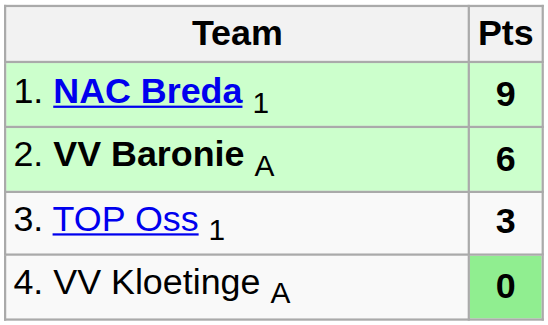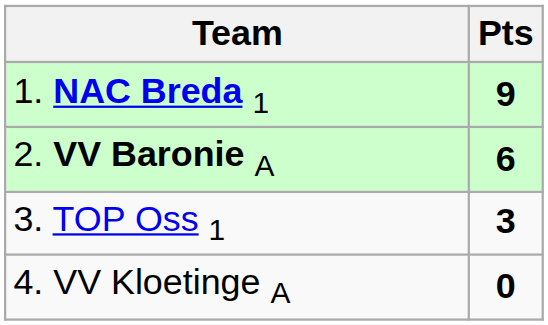(506, 286) lightgreen background -> (506, 286) no background
